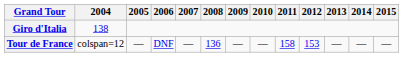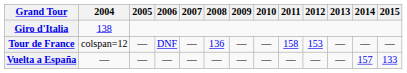+ row: (41, 60)
